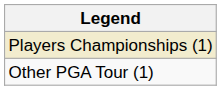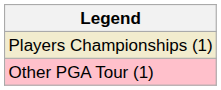(81, 72) no background -> (81, 72) pink background
